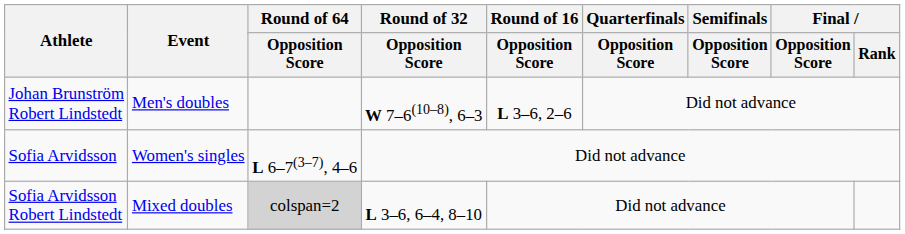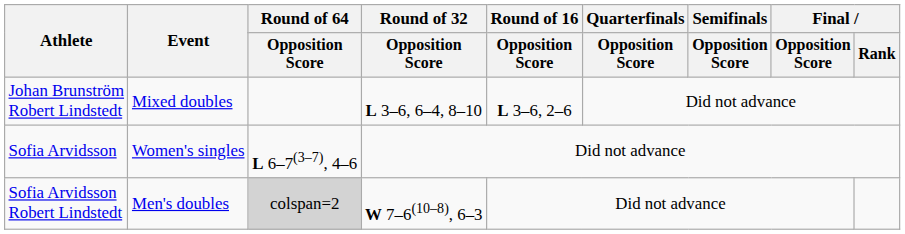(180, 103) Men's doubles -> (182, 101) Mixed doubles
(424, 113) W 7–6(10–8), 6–3 -> (424, 111) L 3–6, 6–4, 8–10
(182, 205) Mixed doubles -> (180, 203) Men's doubles
(424, 215) L 3–6, 6–4, 8–10 -> (424, 213) W 7–6(10–8), 6–3
